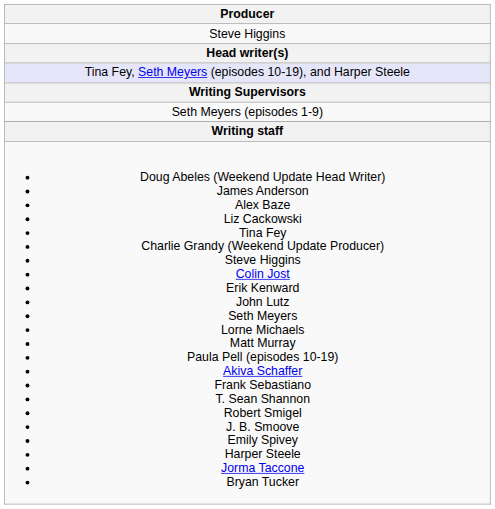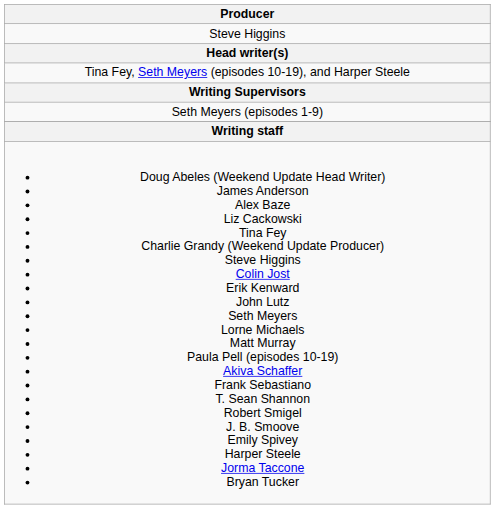(247, 72) lavender background -> (247, 72) no background
